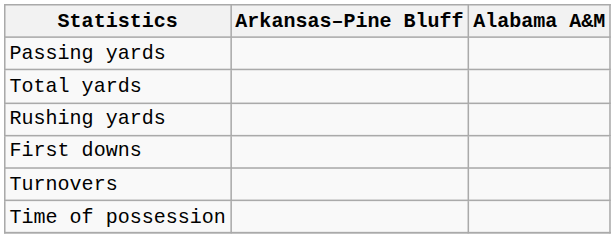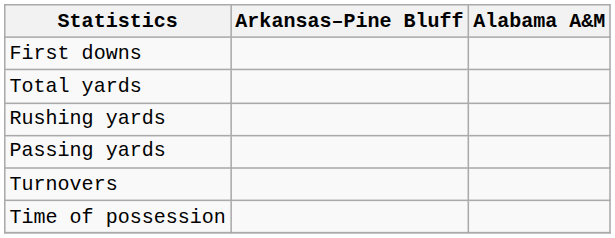rows swapped: (76, 152) <-> (88, 54)
